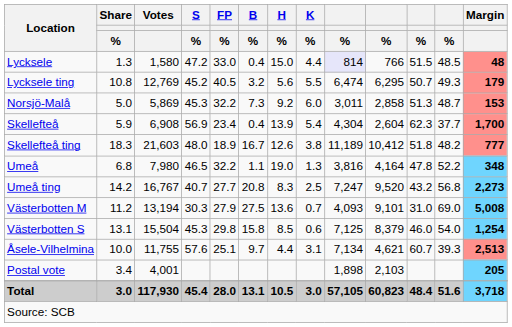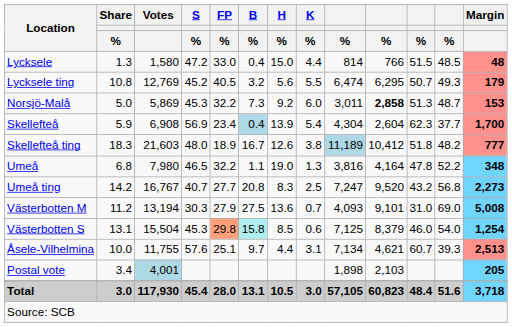(353, 62) lavender background -> (353, 62) no background
(389, 103) normal -> (389, 103) bold
(256, 124) no background -> (256, 124) lightblue background
(345, 145) no background -> (345, 145) lightblue background
(225, 228) no background -> (225, 228) lightsalmon background
(253, 228) no background -> (253, 228) paleturquoise background
(164, 270) no background -> (164, 270) lightblue background
